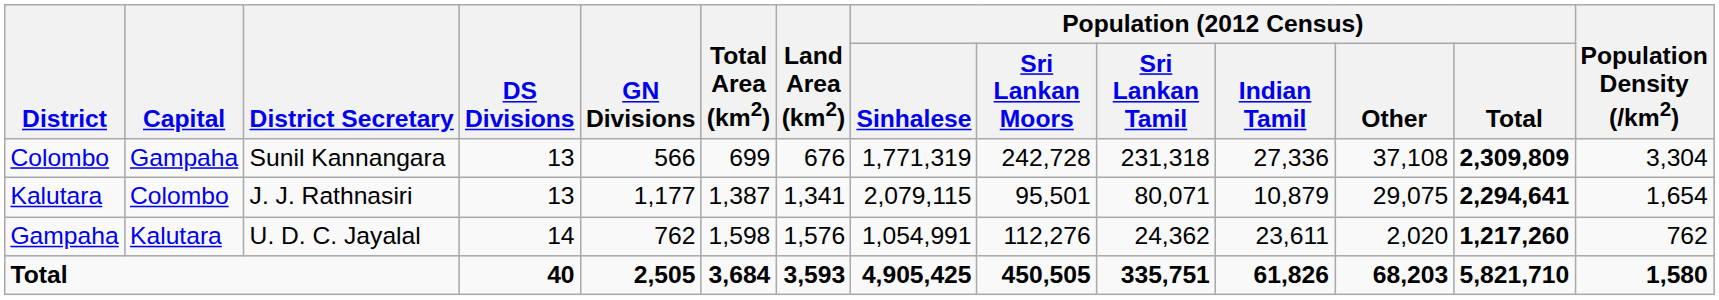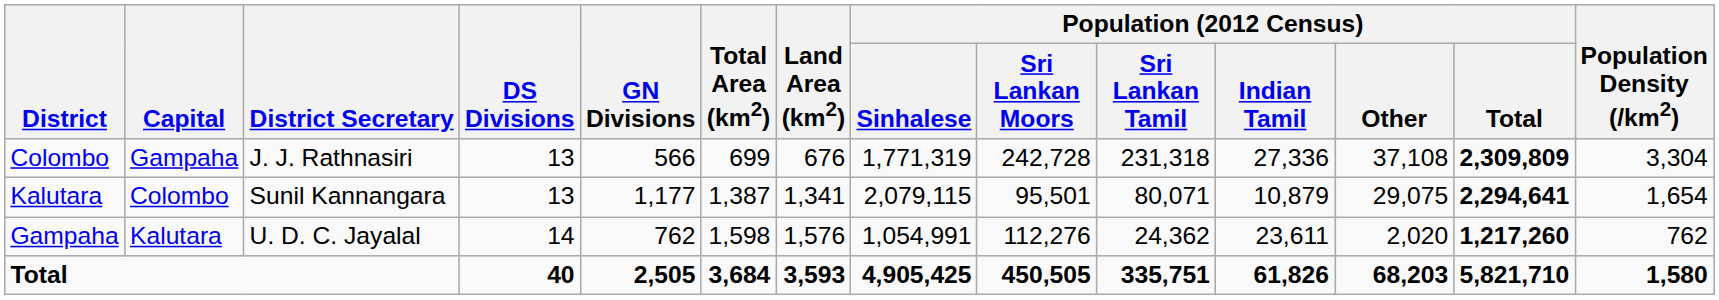(348, 157) Sunil Kannangara -> (331, 157) J. J. Rathnasiri
(331, 196) J. J. Rathnasiri -> (348, 196) Sunil Kannangara
